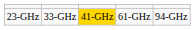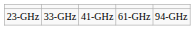(97, 17) gold background -> (97, 17) no background
